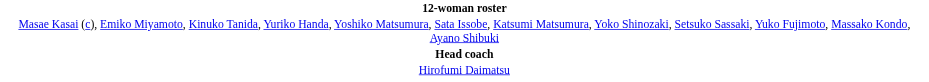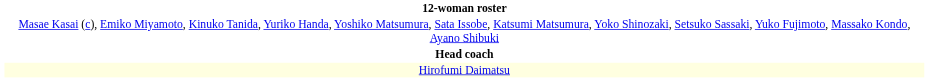(464, 70) no background -> (464, 70) lightyellow background
